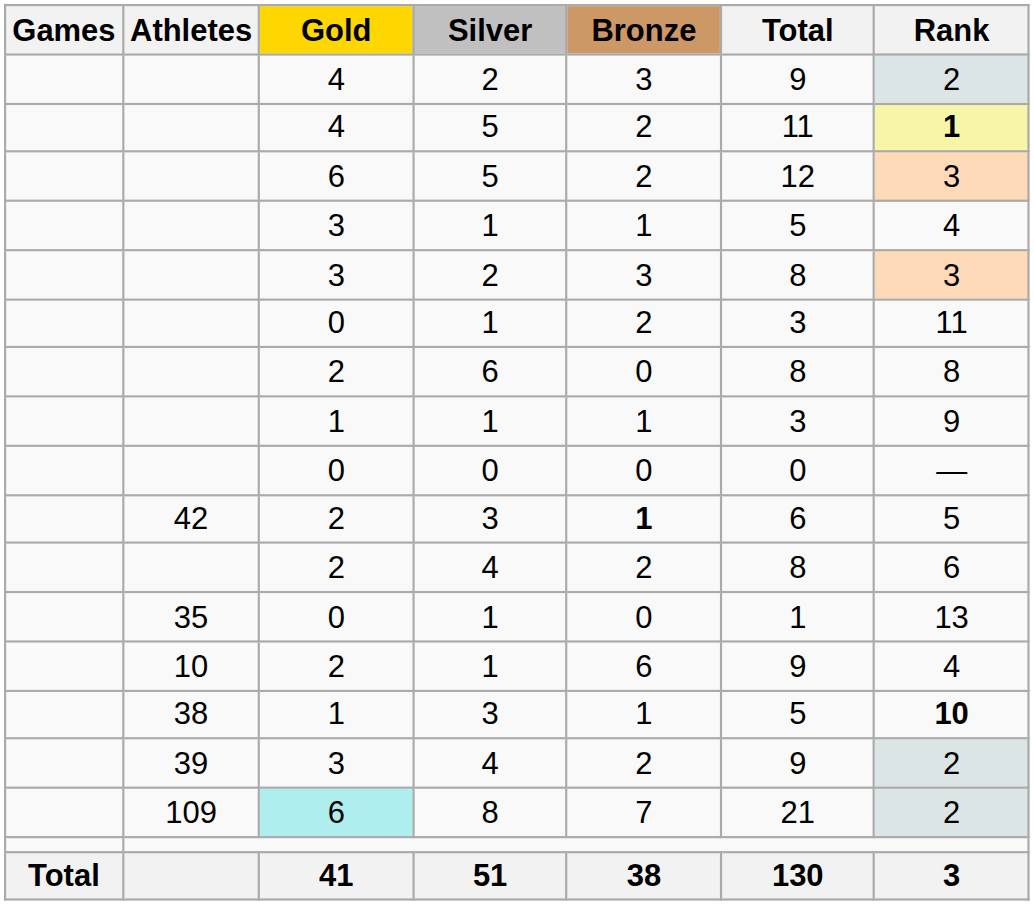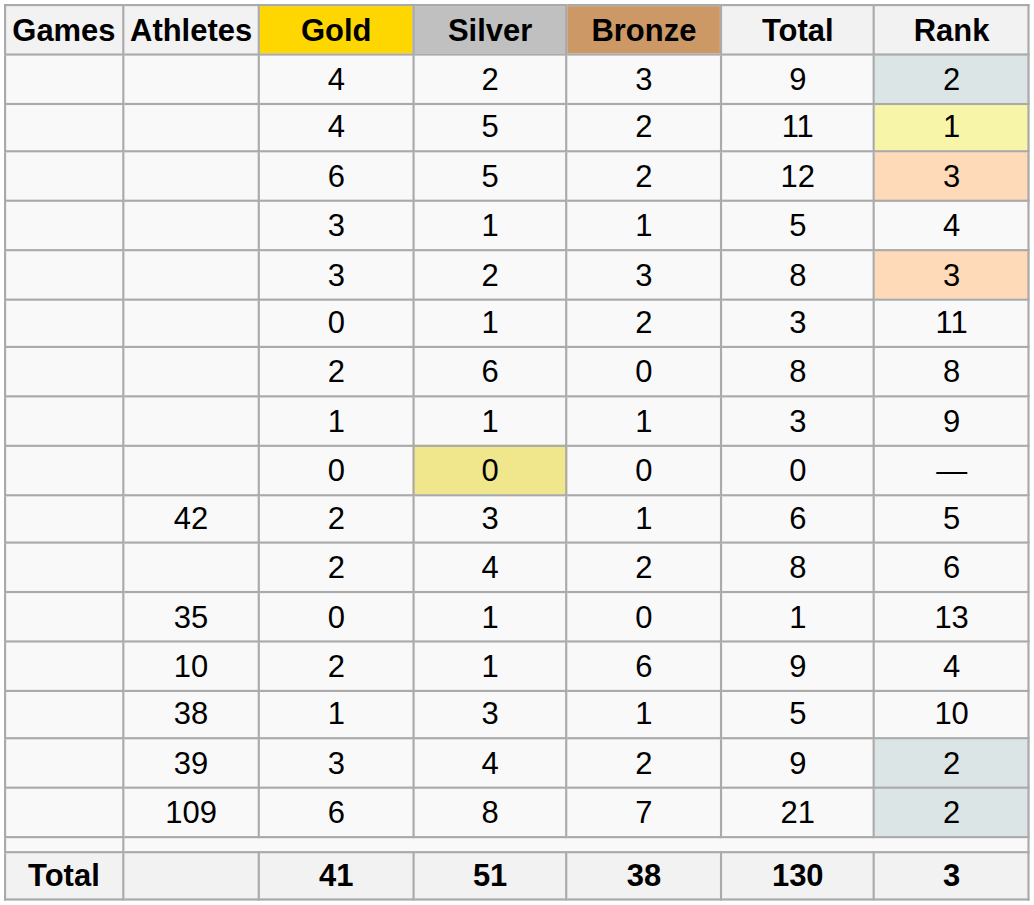(952, 128) bold -> (952, 128) normal
(490, 470) no background -> (490, 470) khaki background
(644, 519) bold -> (644, 519) normal
(952, 715) bold -> (952, 715) normal
(336, 813) paleturquoise background -> (336, 813) no background
